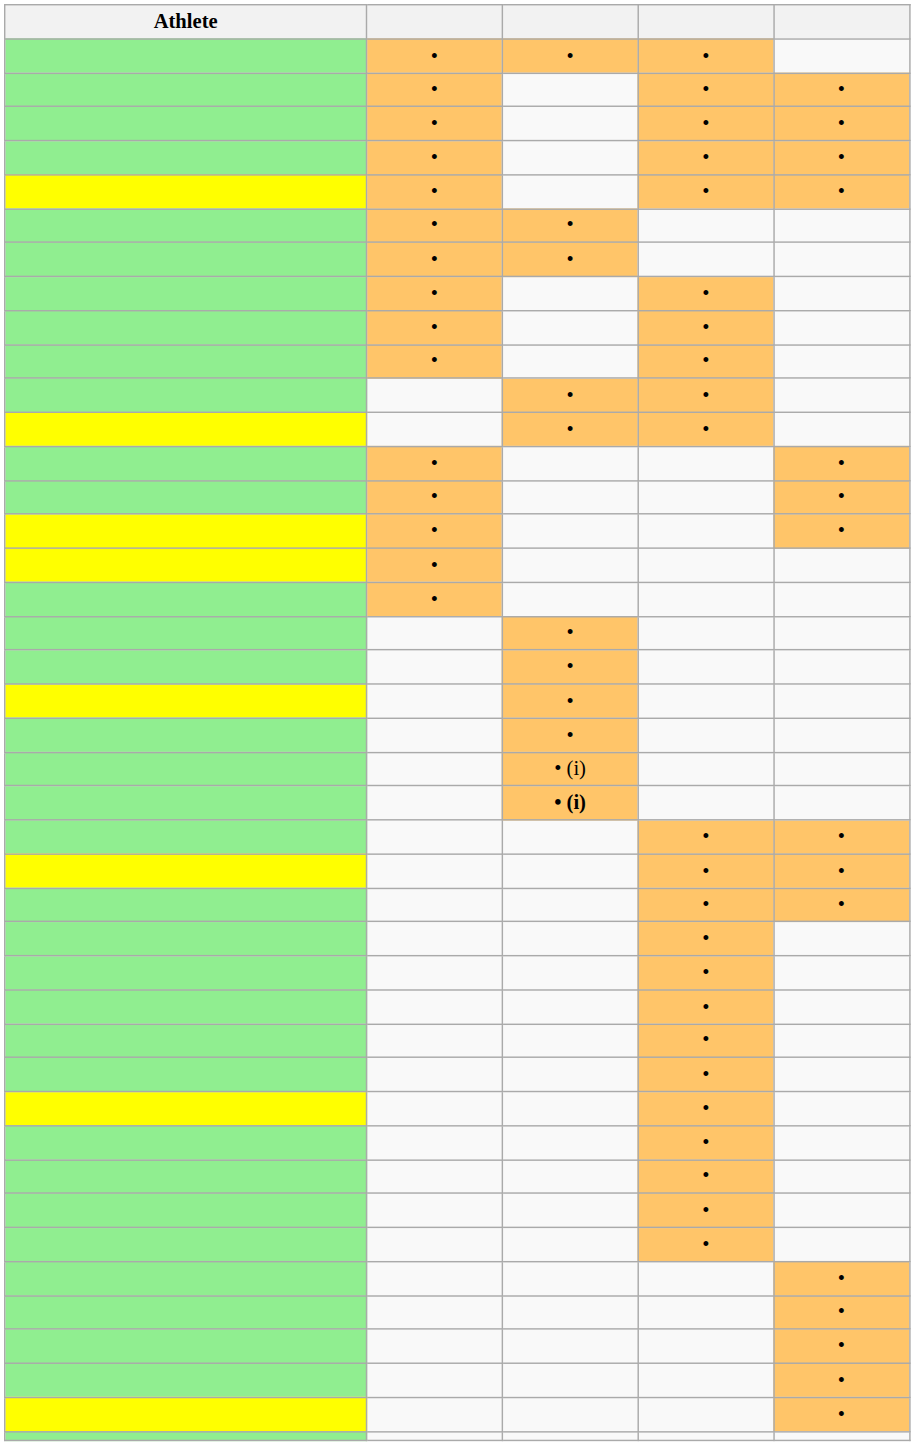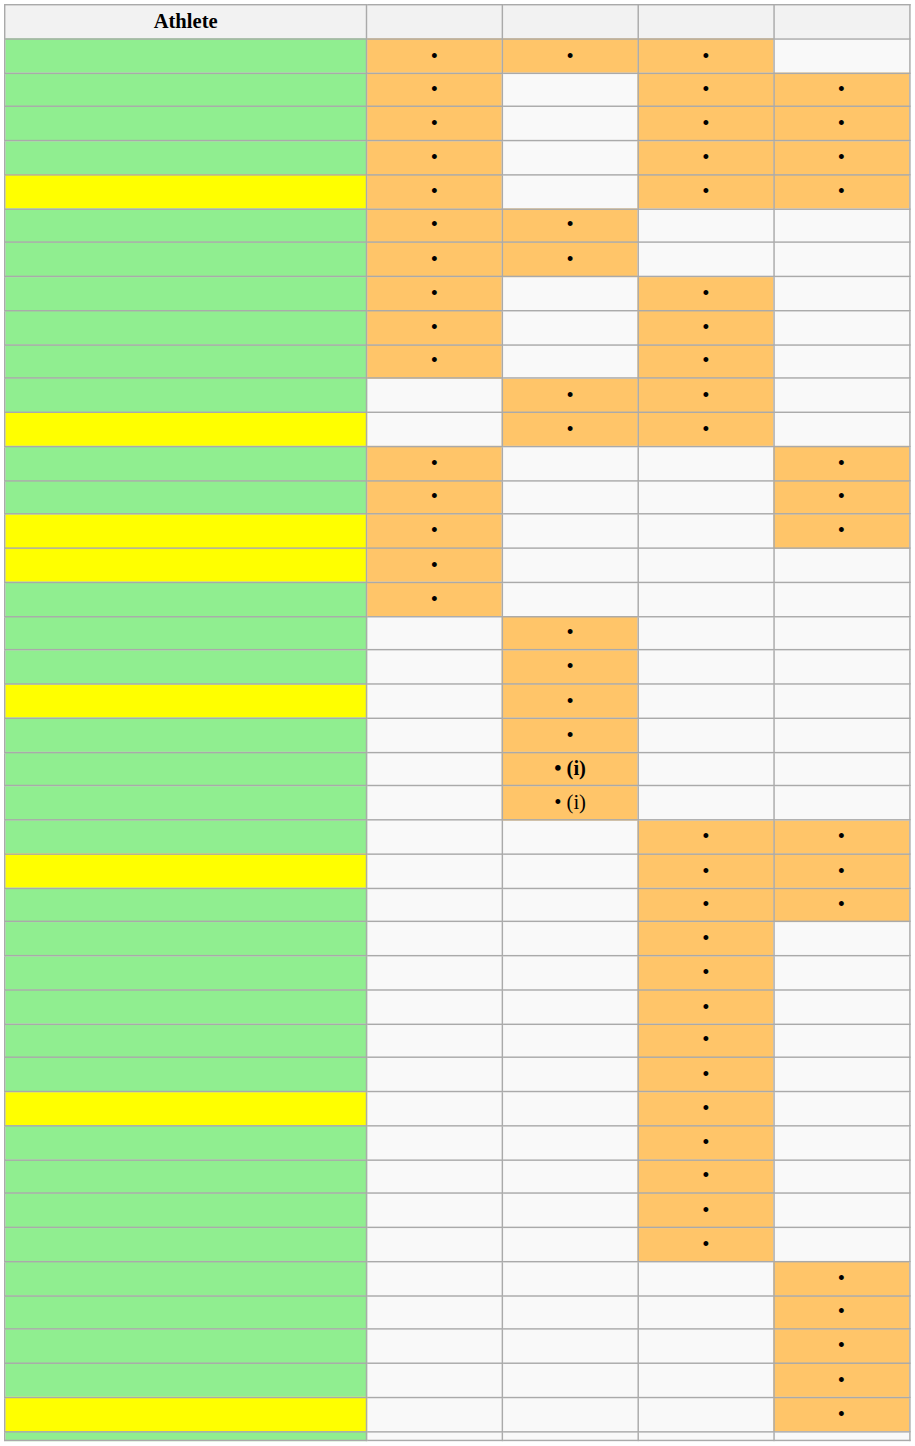(570, 769) normal -> (570, 769) bold
(570, 803) bold -> (570, 803) normal
